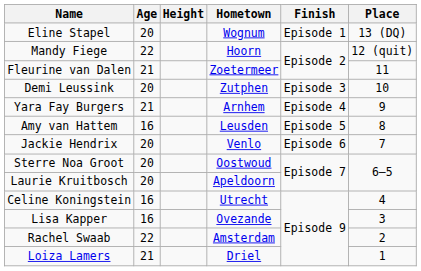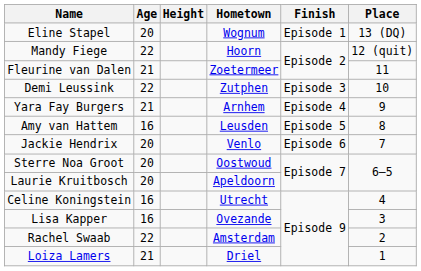(147, 88) 20 -> (147, 88) 22
